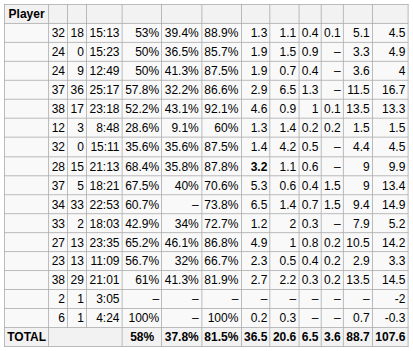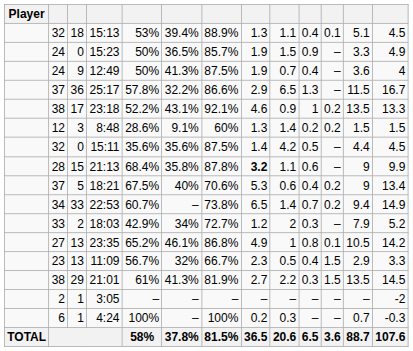(332, 109) 0.1 -> (332, 109) 0.2
(332, 185) 1.5 -> (332, 185) 0.2
(332, 204) 1.5 -> (332, 204) 0.2
(332, 242) 0.2 -> (332, 242) 0.1
(332, 261) 0.2 -> (332, 261) 1.5
(332, 280) 0.2 -> (332, 280) 1.5
